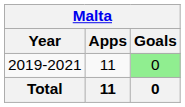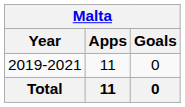(155, 65) lightgreen background -> (155, 65) no background
